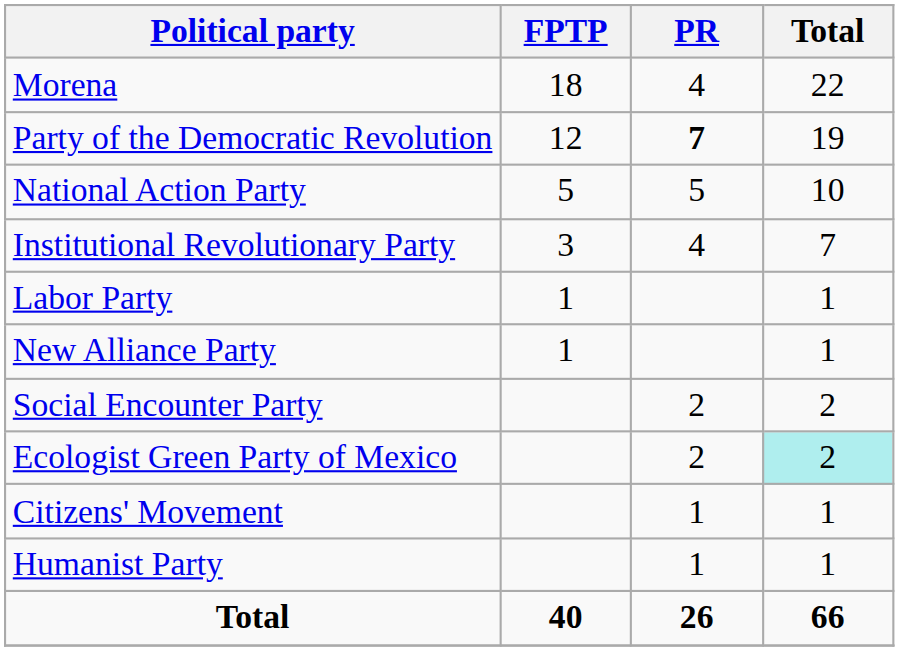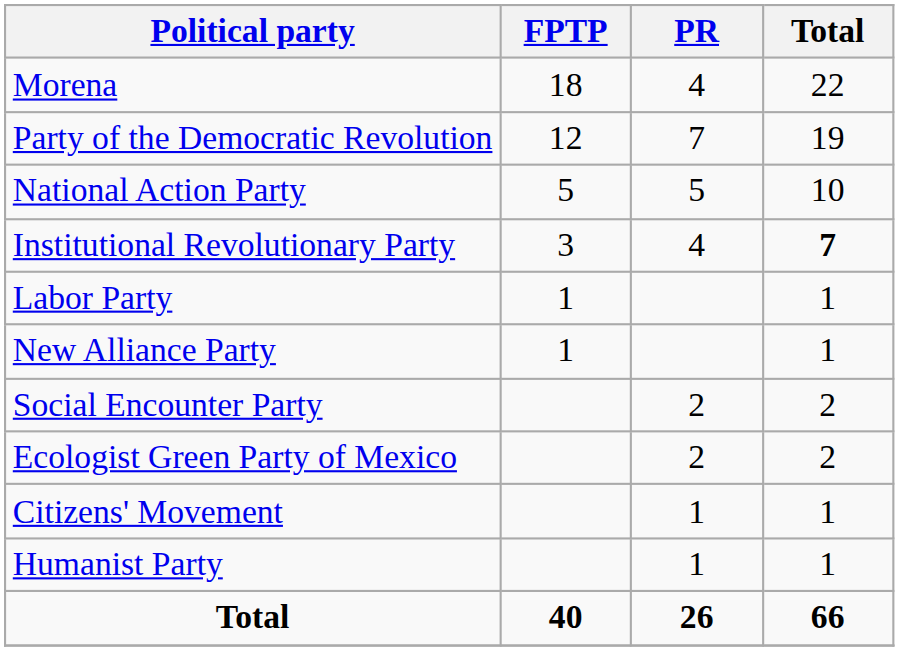(697, 137) bold -> (697, 137) normal
(828, 244) normal -> (828, 244) bold
(828, 457) paleturquoise background -> (828, 457) no background
